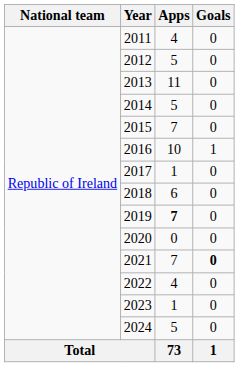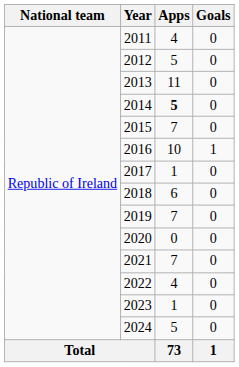(174, 104) normal -> (174, 104) bold
(174, 216) bold -> (174, 216) normal
(213, 261) bold -> (213, 261) normal
